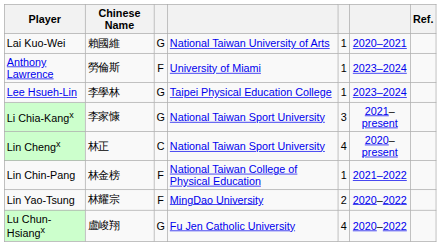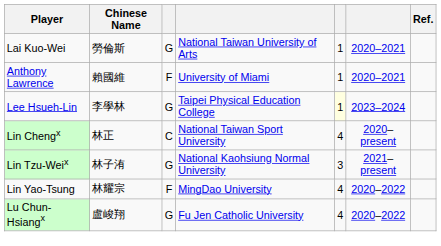(103, 43) 賴國維 -> (108, 48) 勞倫斯
(103, 67) 勞倫斯 -> (108, 77) 賴國維
(380, 68) 2023–2024 -> (378, 77) 2020–2021
(344, 93) no background -> (340, 107) lightyellow background
- row: (40, 117)
- row: (41, 176)
+ row: (38, 165)
(344, 200) 2 -> (340, 189) 4
